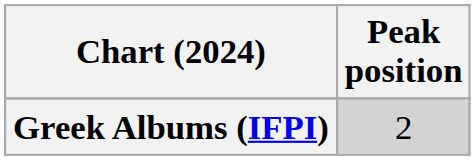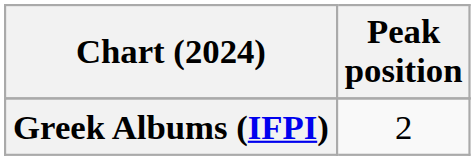(404, 126) lightgrey background -> (404, 126) no background
